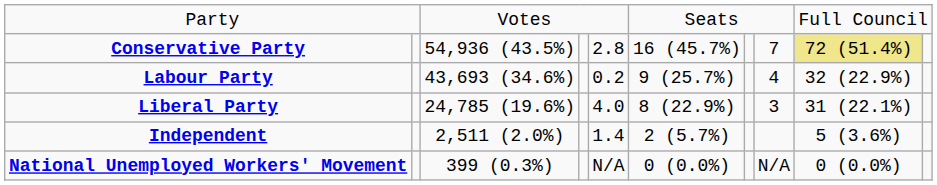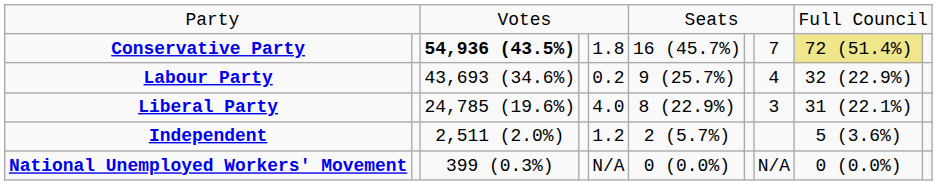(500, 49) normal -> (500, 49) bold
(608, 49) 2.8 -> (608, 49) 1.8
(608, 136) 1.4 -> (608, 136) 1.2
